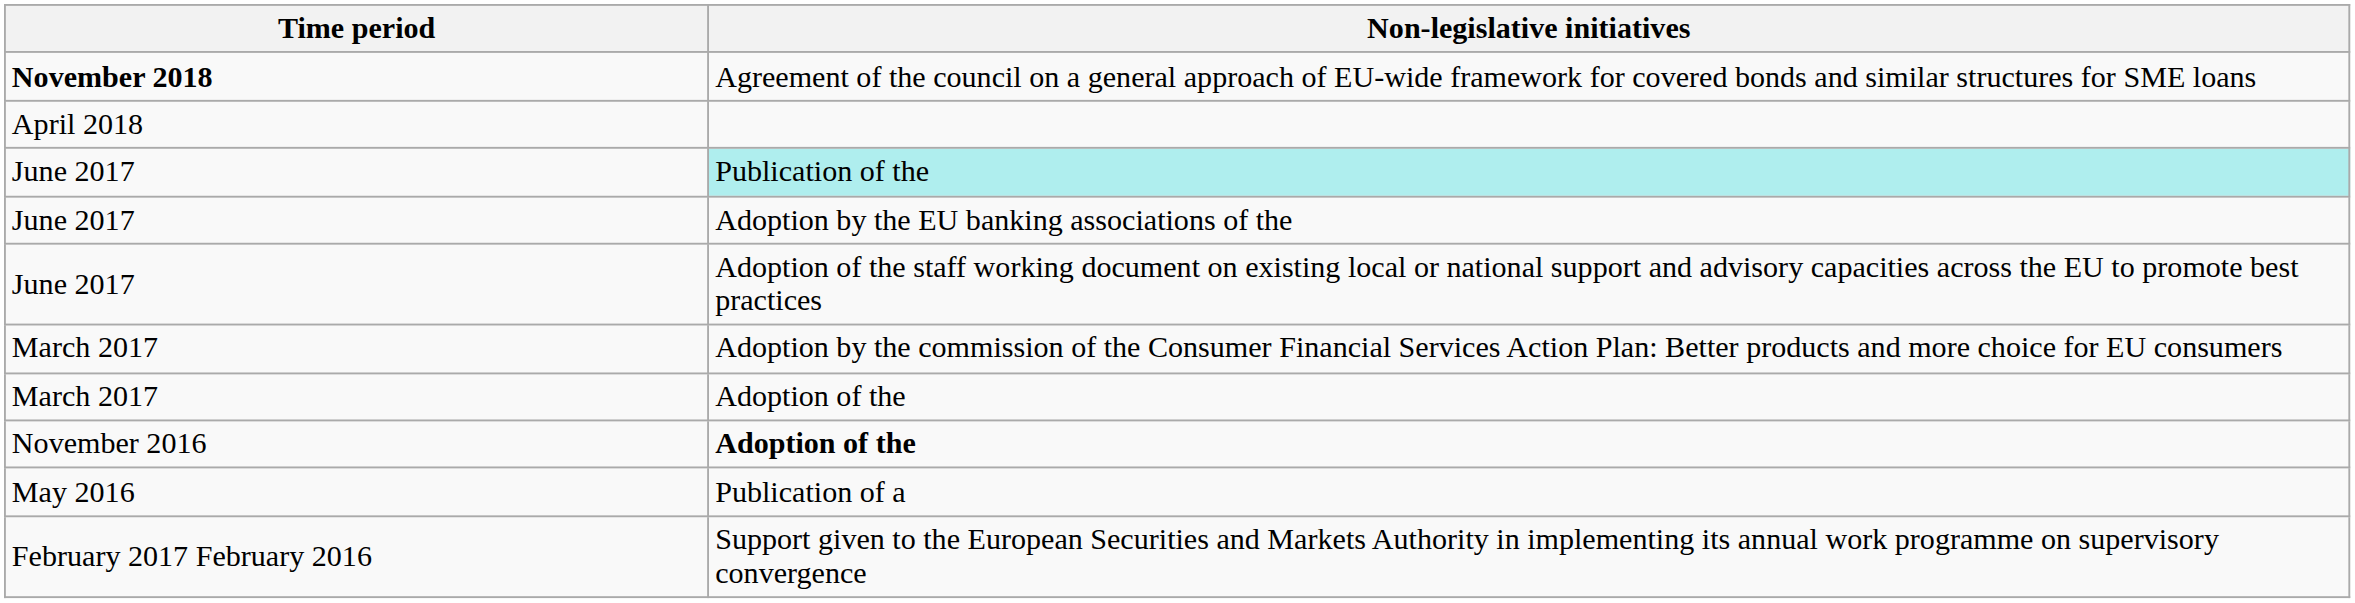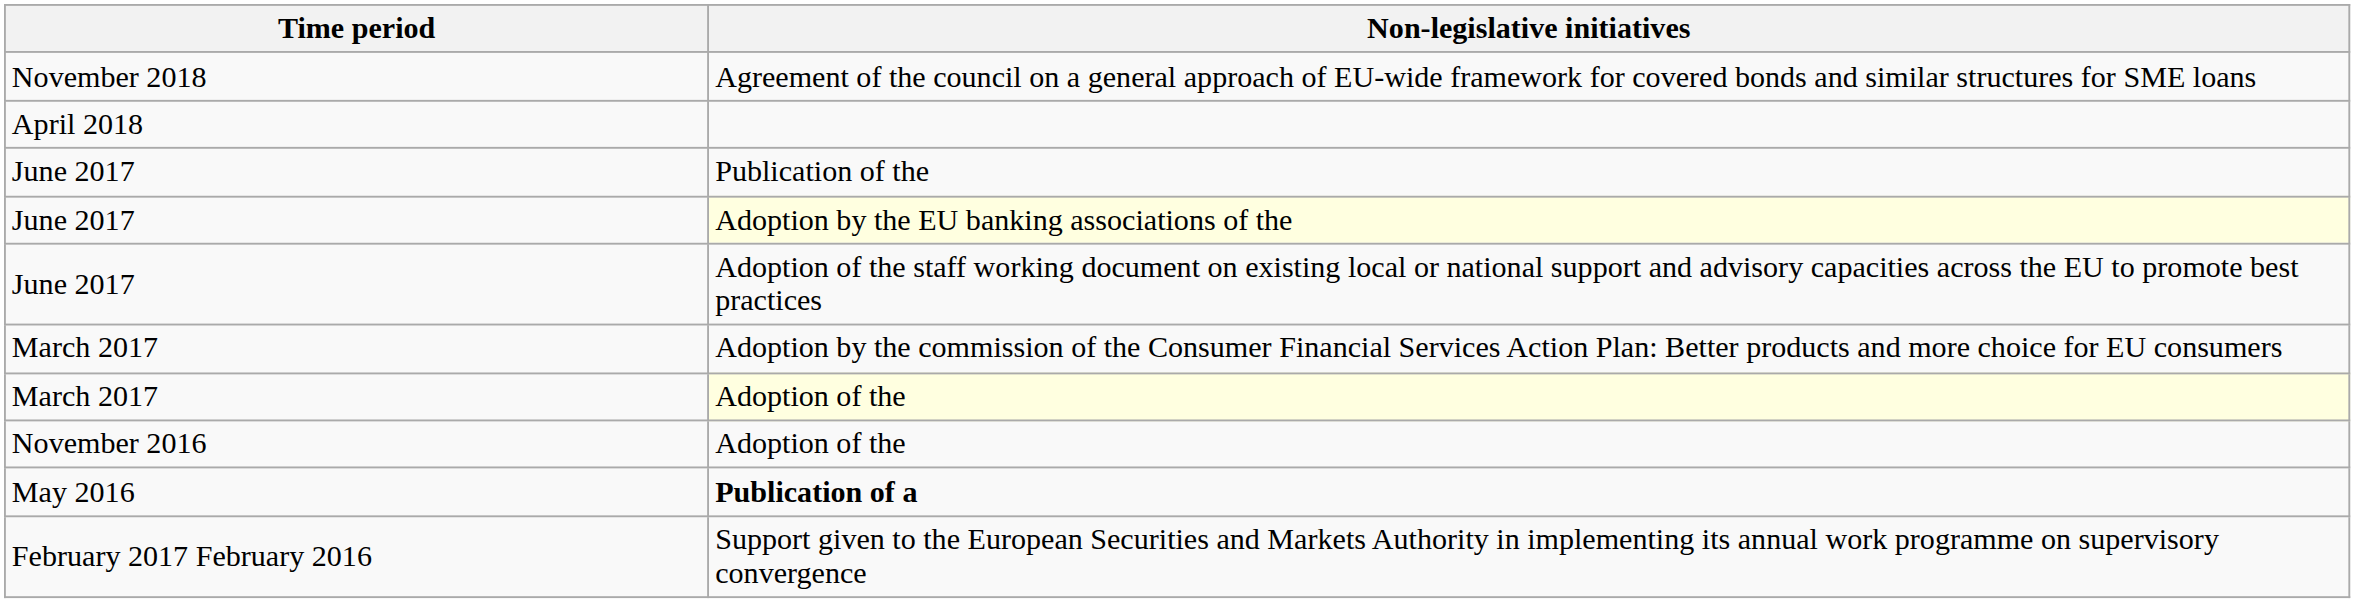(112, 76) bold -> (109, 76) normal
(822, 171) paleturquoise background -> (822, 171) no background
(1004, 219) no background -> (1004, 219) lightyellow background
(810, 396) no background -> (810, 396) lightyellow background
(815, 443) bold -> (810, 443) normal
(810, 491) normal -> (816, 491) bold
